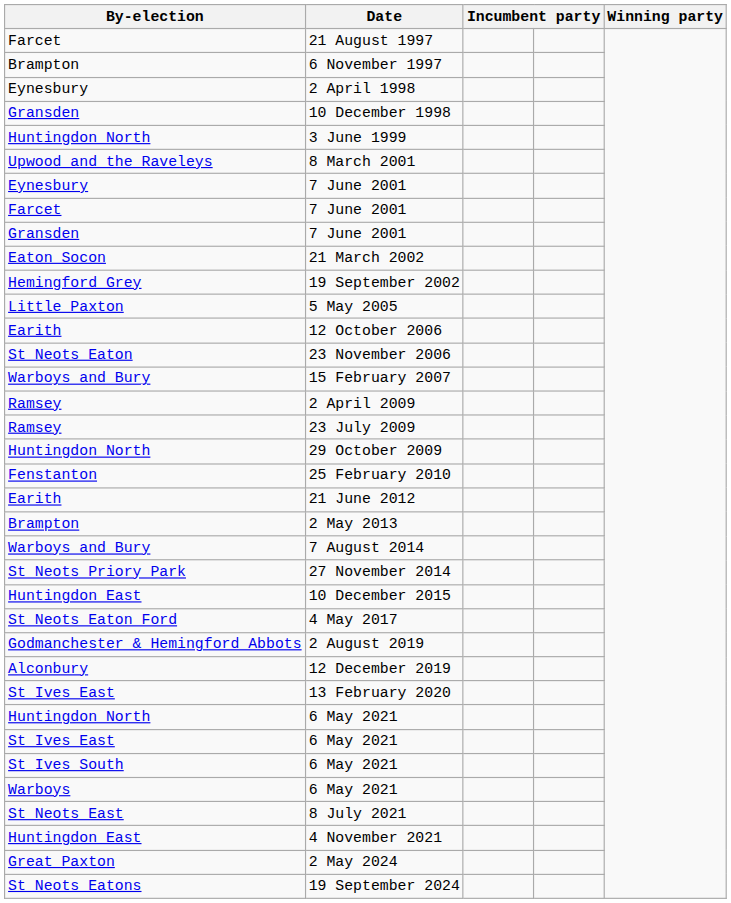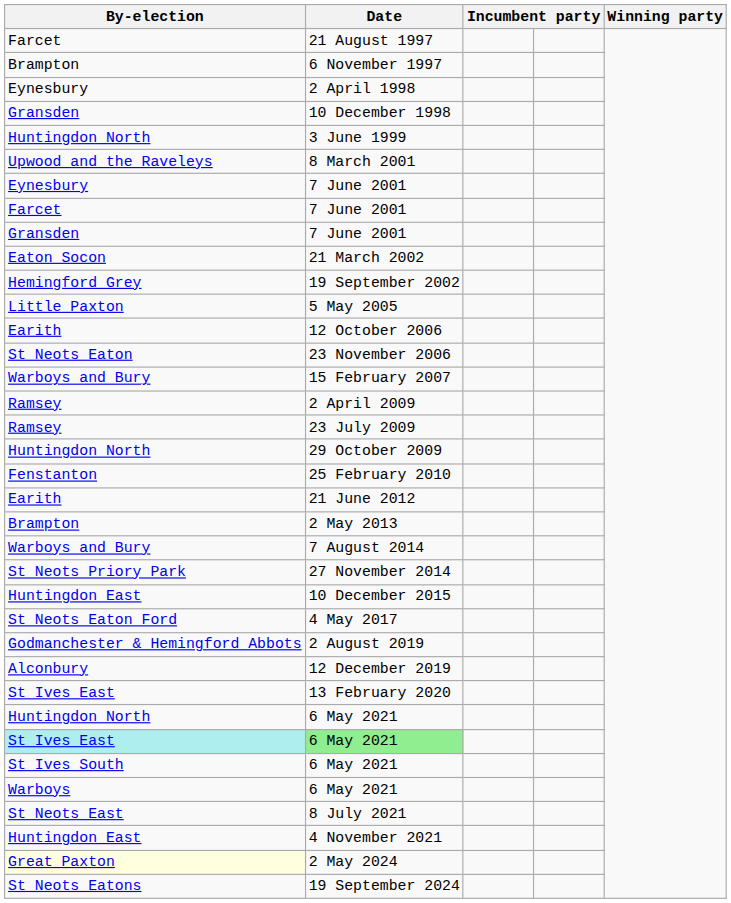(61, 741) no background -> (61, 741) paleturquoise background
(353, 741) no background -> (353, 741) lightgreen background
(61, 862) no background -> (61, 862) lightyellow background
